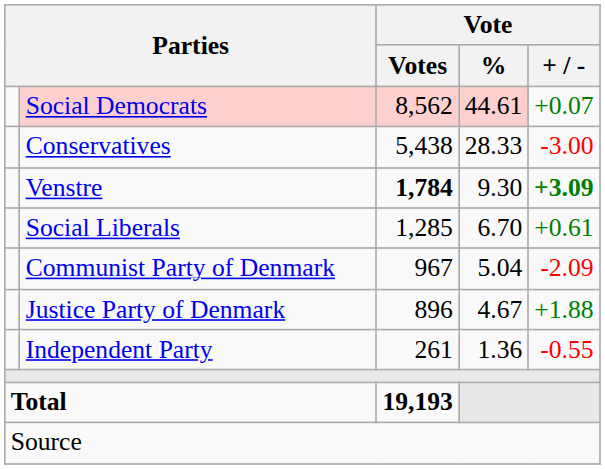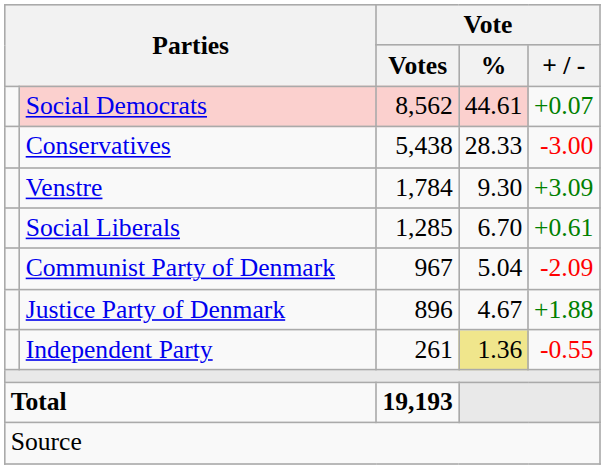(424, 187) bold -> (424, 187) normal
(564, 187) bold -> (564, 187) normal
(500, 349) no background -> (500, 349) khaki background
